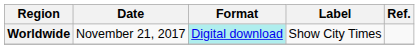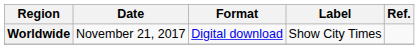(237, 34) paleturquoise background -> (237, 34) no background
